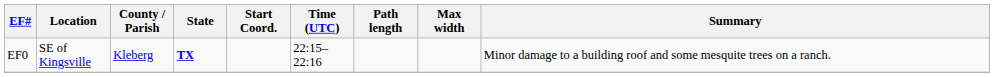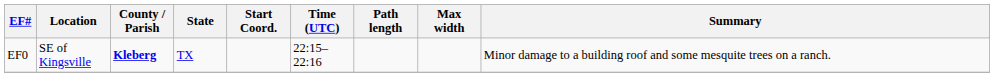(133, 55) normal -> (135, 55) bold
(185, 55) bold -> (185, 55) normal
